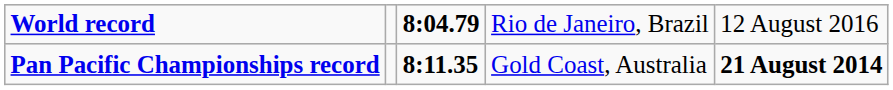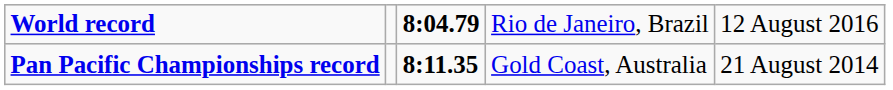(801, 63) bold -> (799, 63) normal
